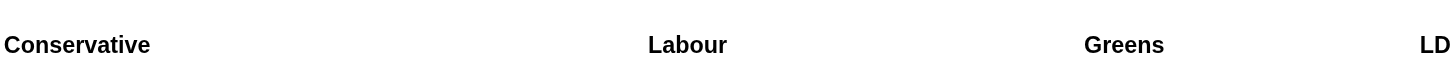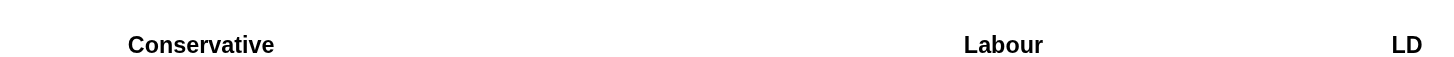- column: (1124, 13)
